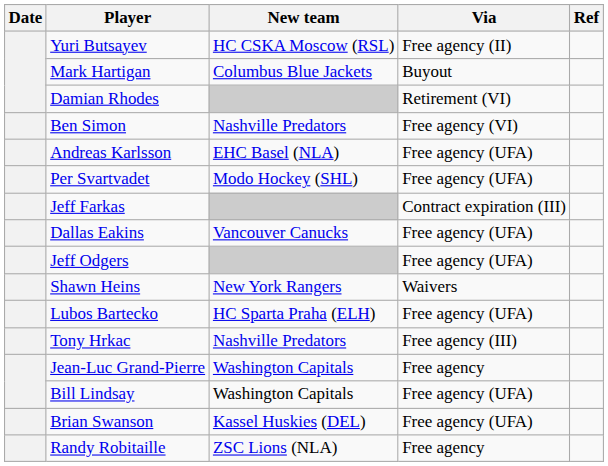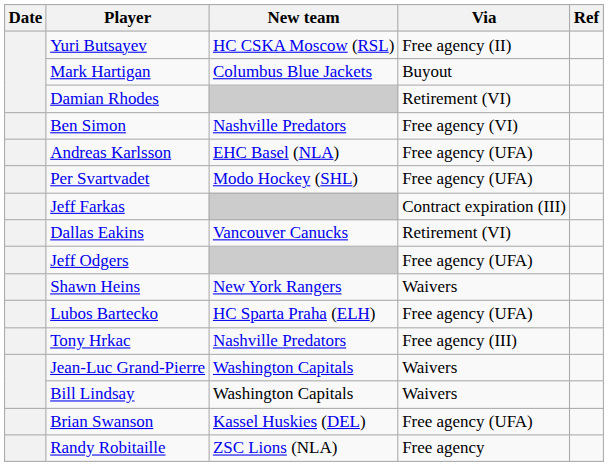(467, 233) Free agency (UFA) -> (457, 233) Retirement (VI)
(443, 367) Free agency -> (430, 367) Waivers
(467, 394) Free agency (UFA) -> (430, 394) Waivers
